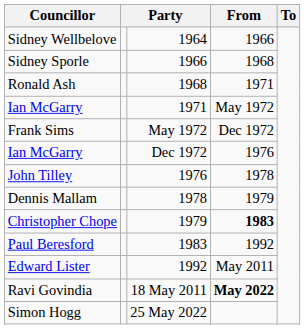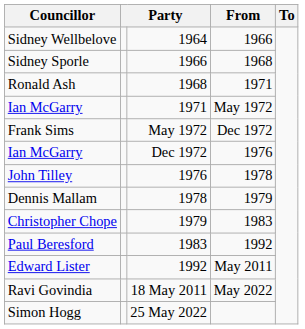(260, 221) bold -> (258, 221) normal
(244, 289) bold -> (243, 289) normal
